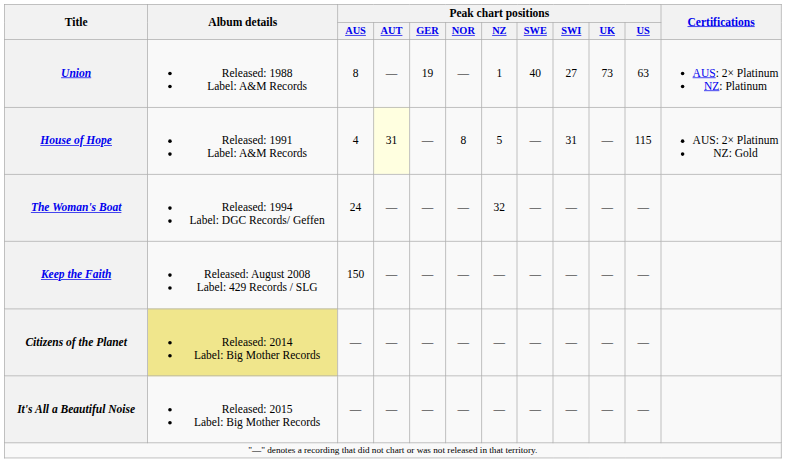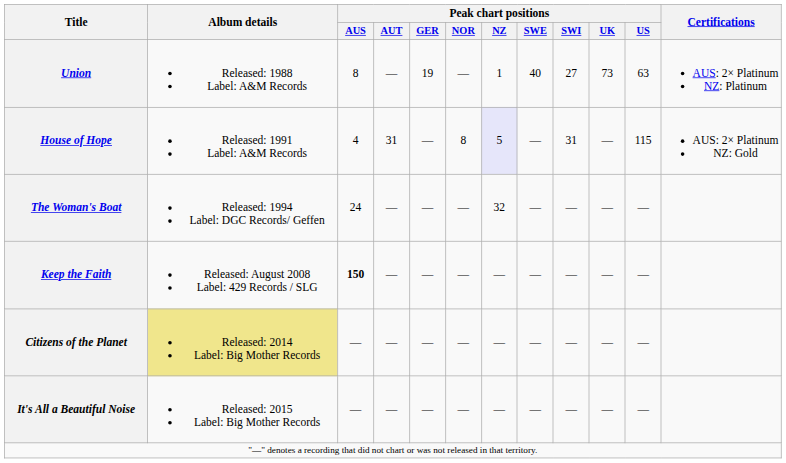(391, 140) lightyellow background -> (391, 140) no background
(499, 140) no background -> (499, 140) lavender background
(356, 275) normal -> (356, 275) bold
